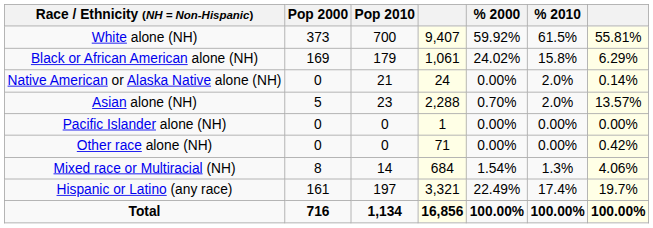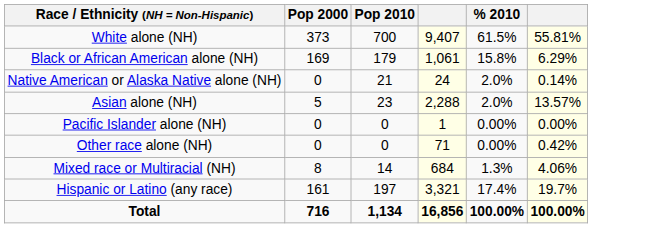- column: (497, 15)
